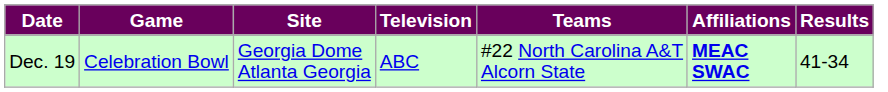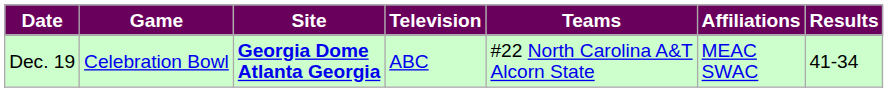(304, 61) normal -> (309, 61) bold
(721, 61) bold -> (730, 61) normal
